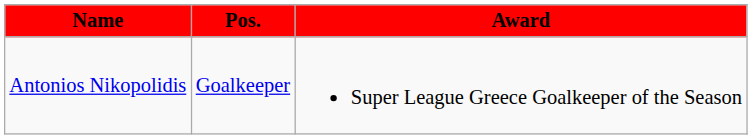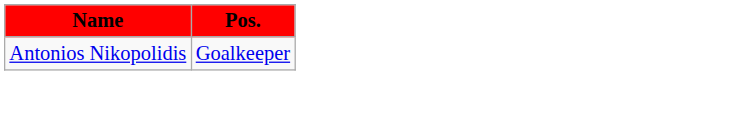- column: (521, 20)
